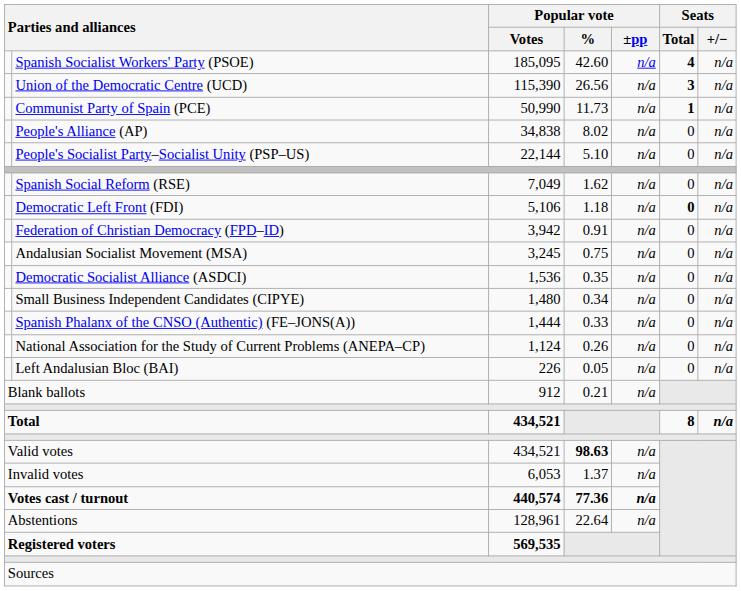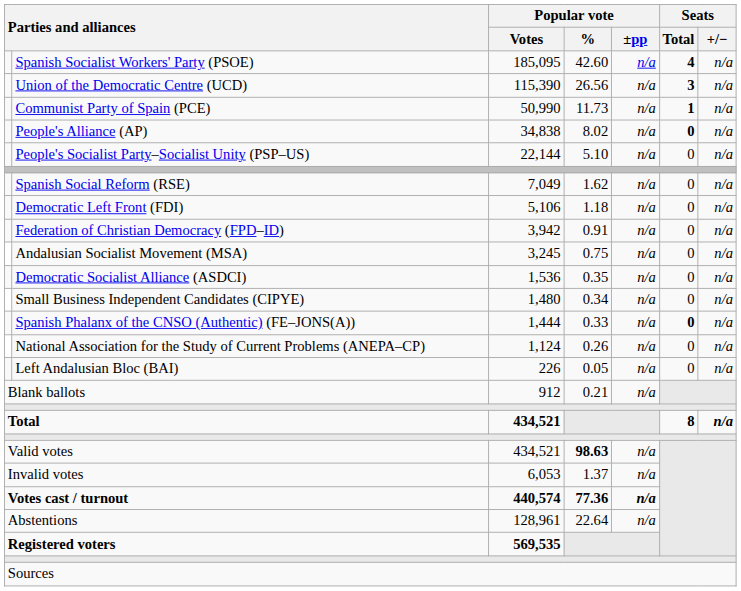(691, 131) normal -> (691, 131) bold
(691, 207) bold -> (691, 207) normal
(691, 322) normal -> (691, 322) bold
